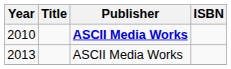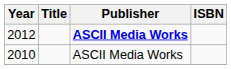(21, 34) 2010 -> (21, 34) 2012
(21, 54) 2013 -> (21, 54) 2010
